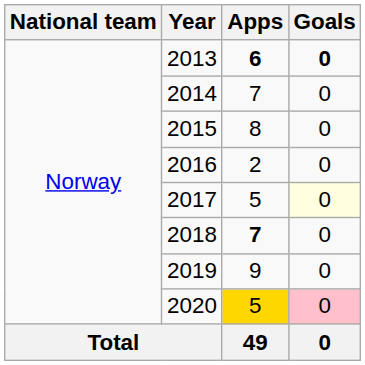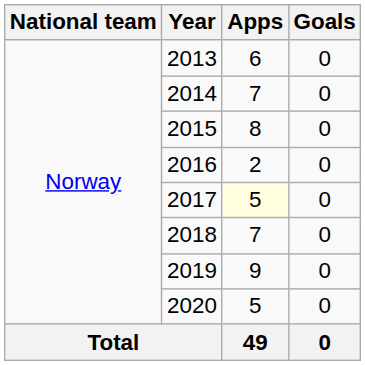(255, 57) bold -> (255, 57) normal
(325, 57) bold -> (325, 57) normal
(255, 199) no background -> (255, 199) lightyellow background
(325, 199) lightyellow background -> (325, 199) no background
(255, 235) bold -> (255, 235) normal
(255, 306) gold background -> (255, 306) no background
(325, 306) pink background -> (325, 306) no background
